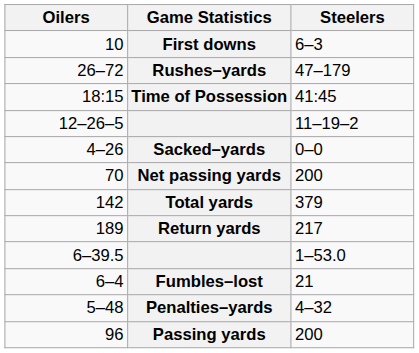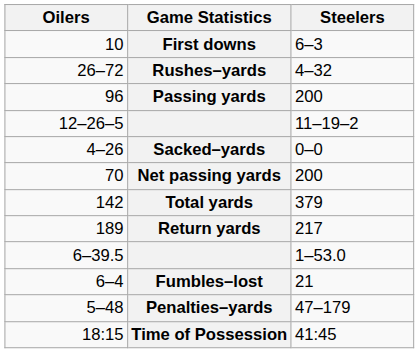(323, 70) 47–179 -> (313, 70) 4–32
rows swapped: (114, 334) <-> (103, 96)
(313, 307) 4–32 -> (323, 307) 47–179
